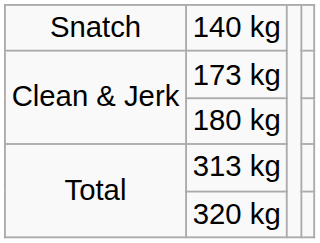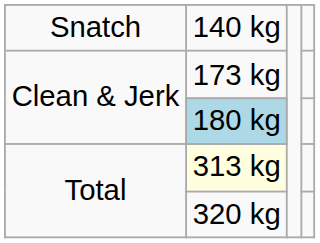(237, 120) no background -> (237, 120) lightblue background
(237, 167) no background -> (237, 167) lightyellow background
